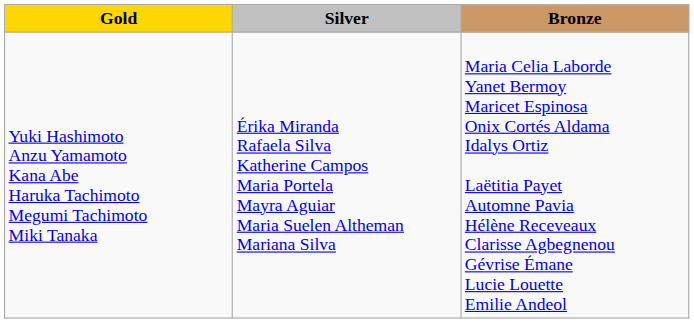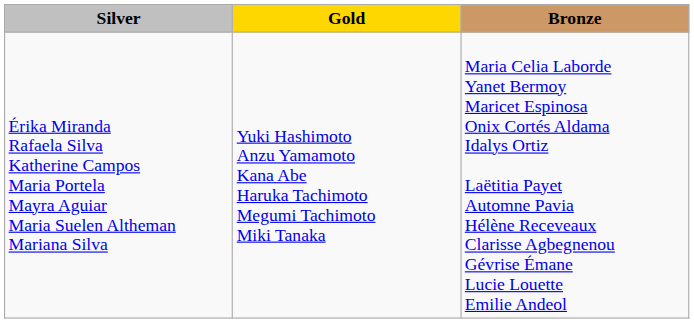columns swapped: (119, 18) <-> (347, 18)
